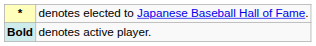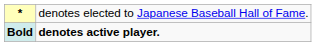(95, 32) normal -> (99, 32) bold
